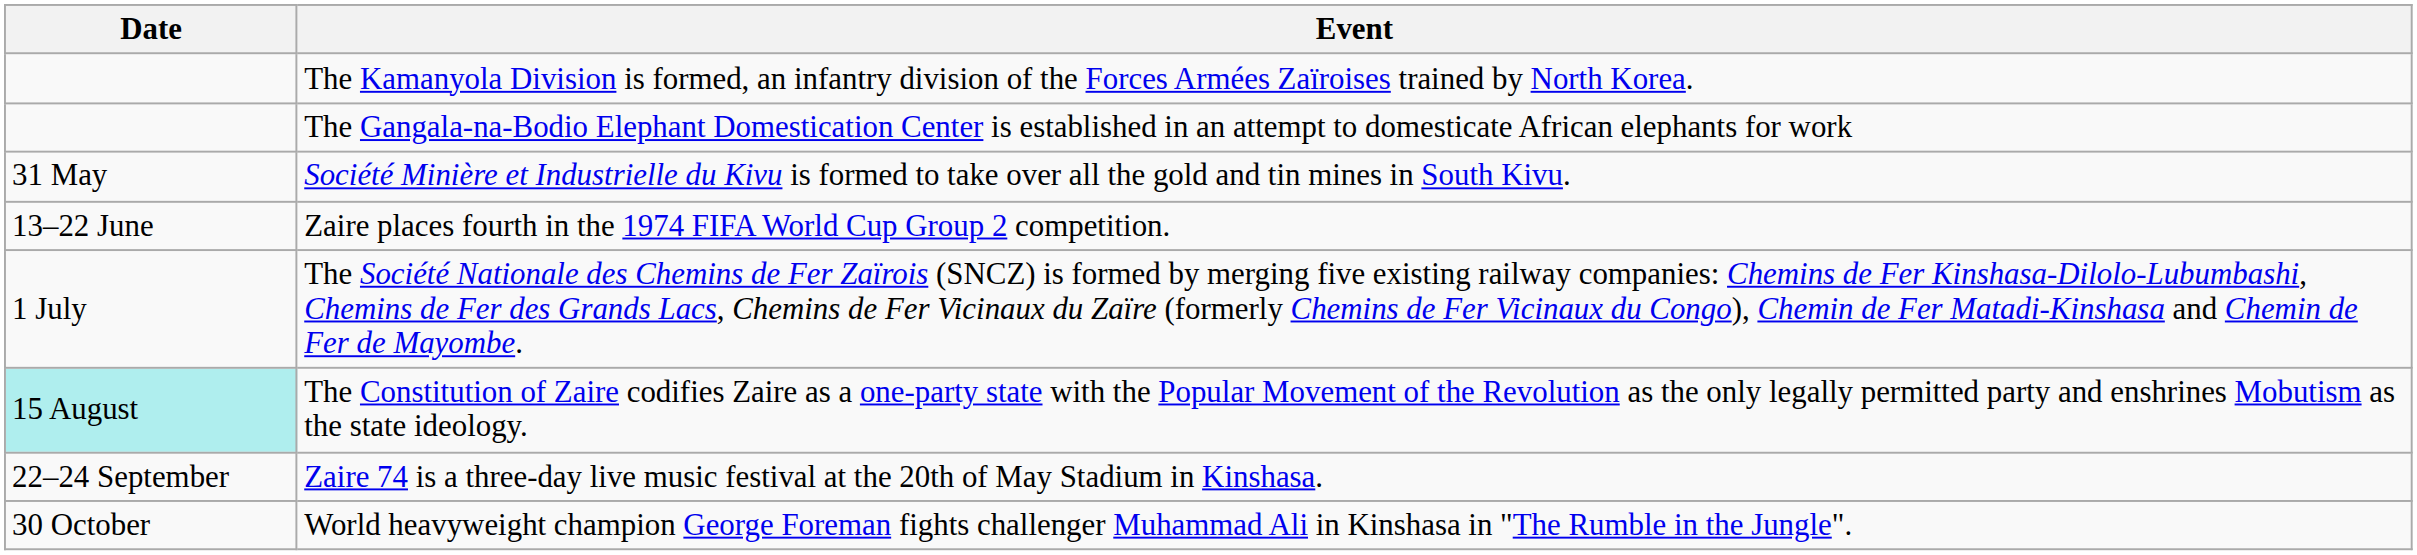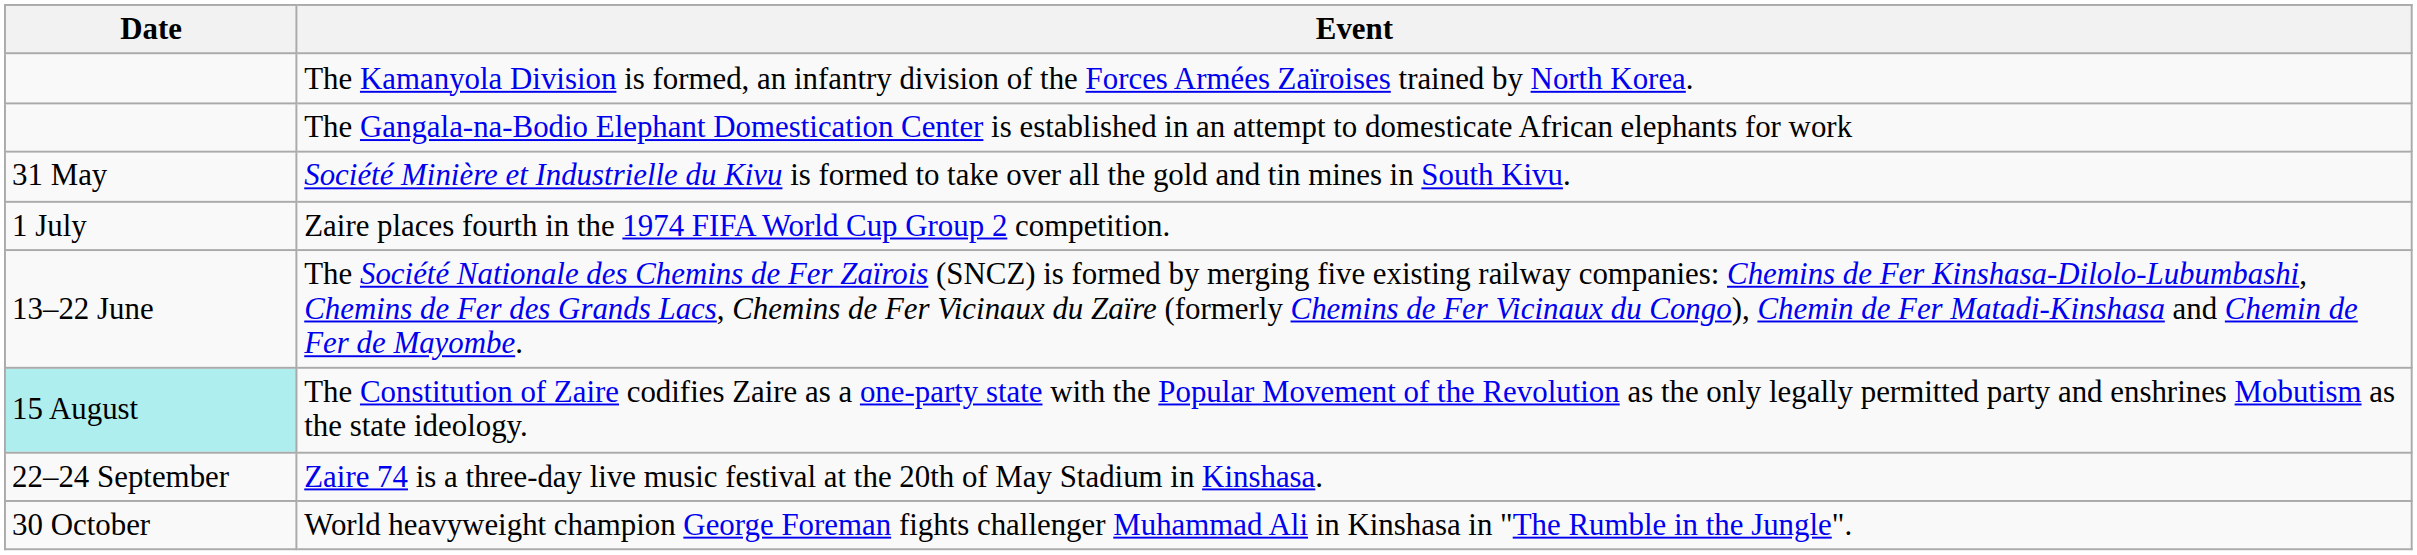(83, 224) 13–22 June -> (49, 224) 1 July
(49, 308) 1 July -> (83, 308) 13–22 June
